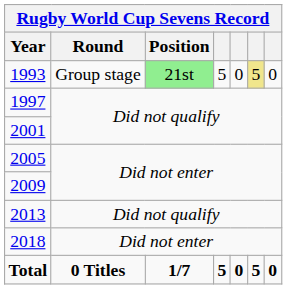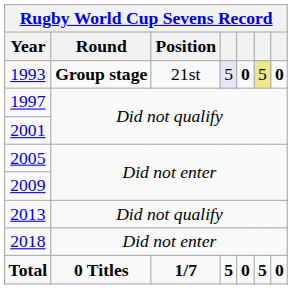(98, 74) normal -> (101, 74) bold
(179, 74) lightgreen background -> (186, 74) no background
(222, 74) no background -> (229, 74) lavender background
(239, 74) normal -> (245, 74) bold
(273, 74) normal -> (279, 74) bold
